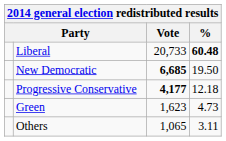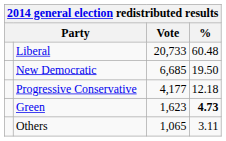(205, 51) bold -> (205, 51) normal
(173, 70) bold -> (173, 70) normal
(173, 88) bold -> (173, 88) normal
(208, 107) normal -> (208, 107) bold
